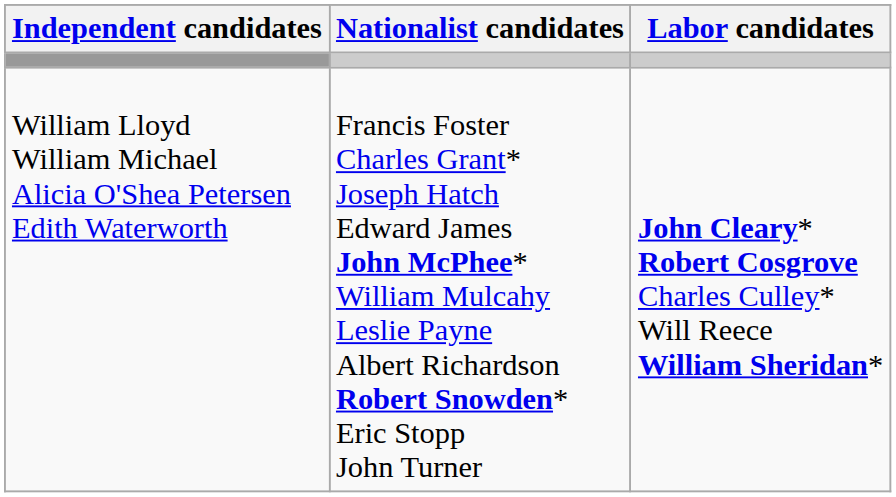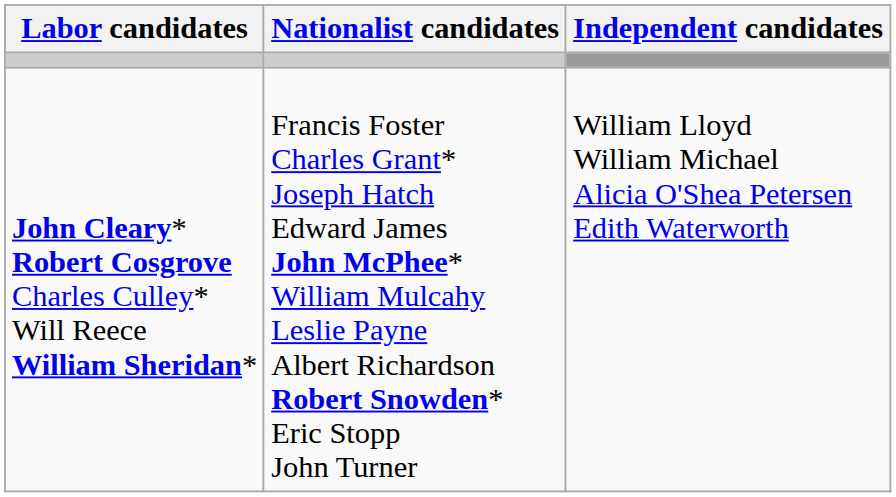columns swapped: (761, 28) <-> (167, 28)
